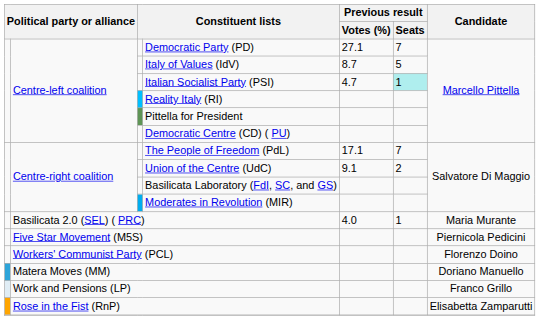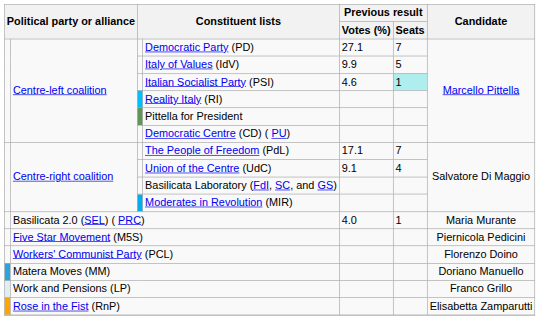(349, 64) 8.7 -> (349, 64) 9.9
(349, 82) 4.7 -> (349, 82) 4.6
(399, 168) 2 -> (399, 168) 4
